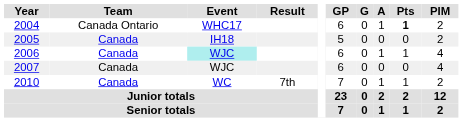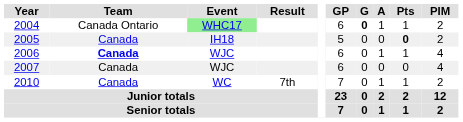(222, 25) no background -> (222, 25) lightgreen background
(365, 25) normal -> (365, 25) bold
(406, 25) bold -> (406, 25) normal
(406, 39) normal -> (406, 39) bold
(118, 53) normal -> (118, 53) bold
(222, 53) paleturquoise background -> (222, 53) no background
